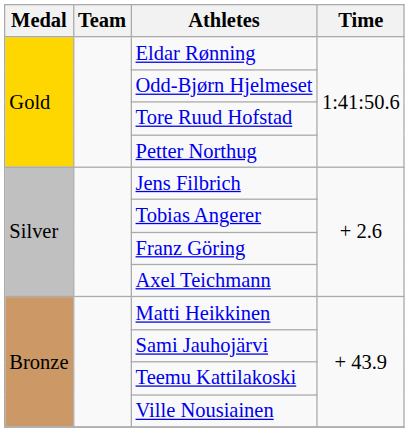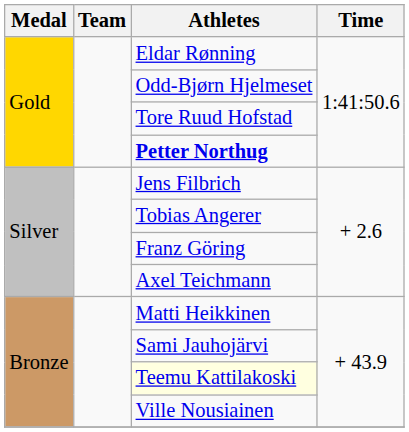(196, 150) normal -> (202, 150) bold
(216, 378) no background -> (216, 378) lightyellow background
